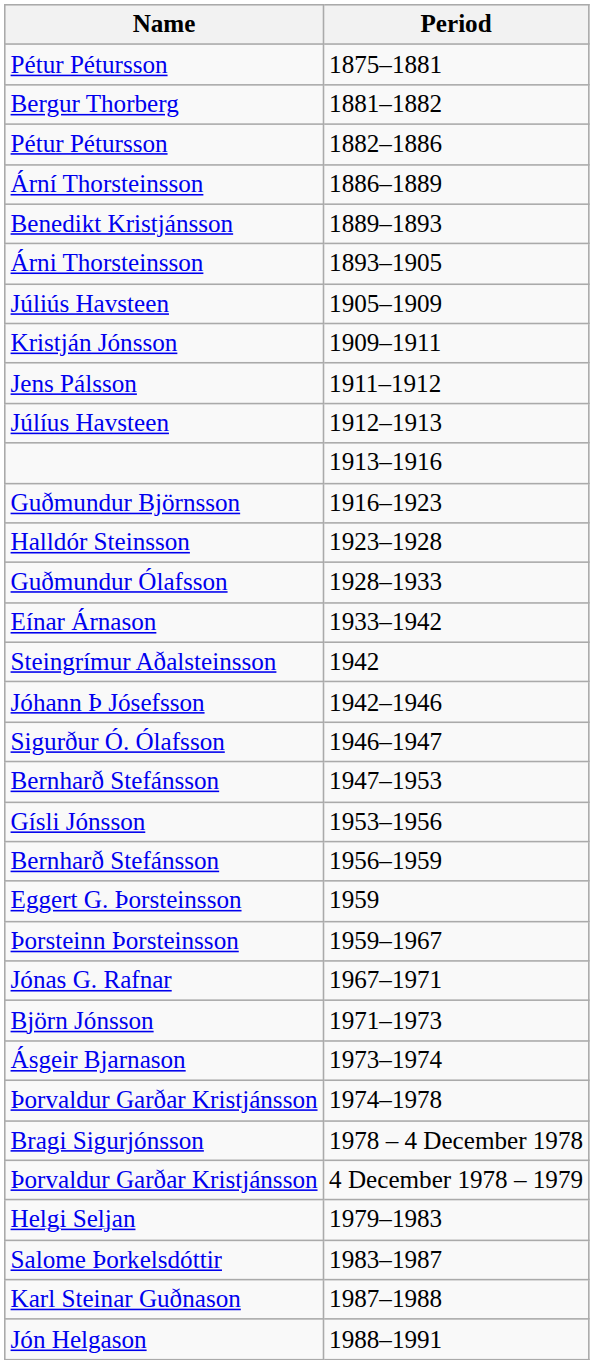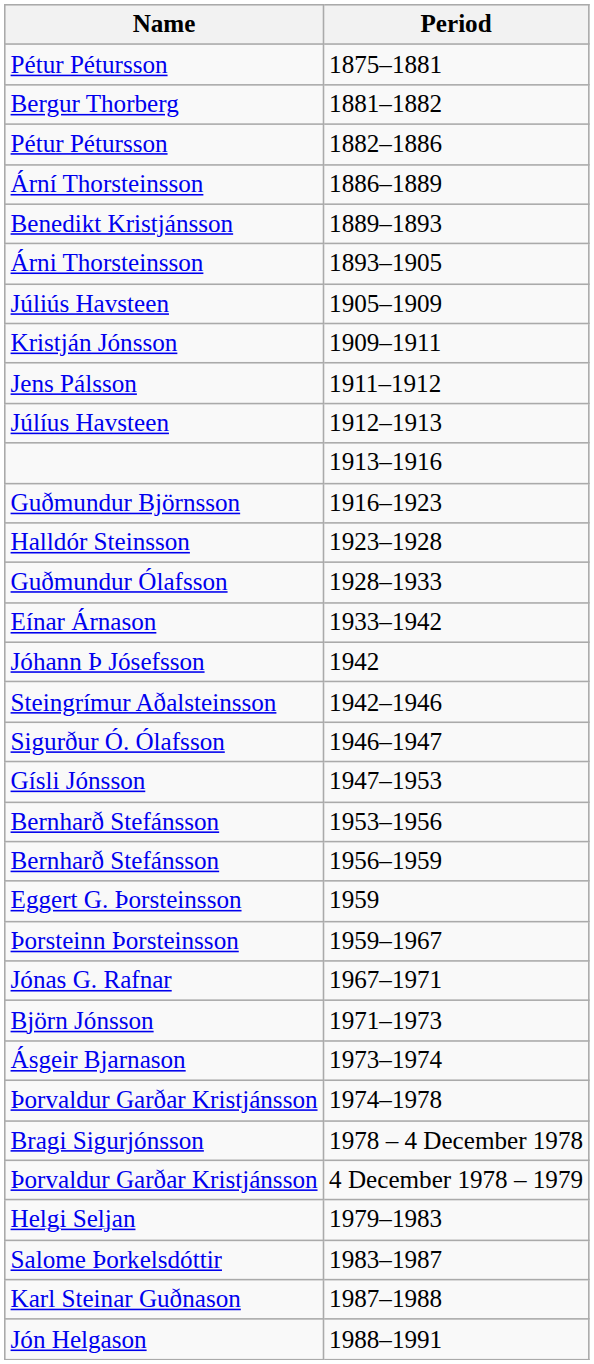(143, 661) Steingrímur Aðalsteinsson -> (108, 661) Jóhann Þ Jósefsson
(108, 701) Jóhann Þ Jósefsson -> (143, 701) Steingrímur Aðalsteinsson
(115, 781) Bernharð Stefánsson -> (78, 781) Gísli Jónsson
(78, 821) Gísli Jónsson -> (115, 821) Bernharð Stefánsson
